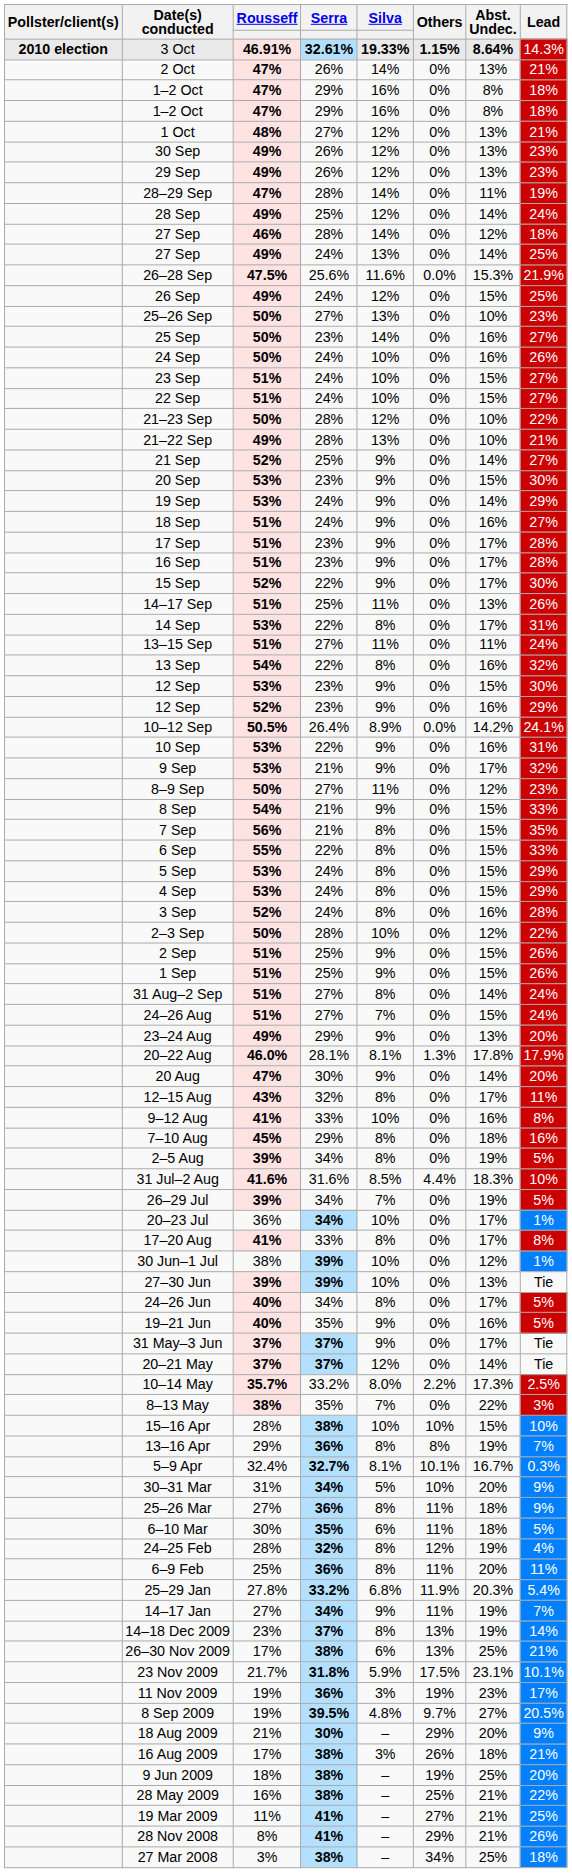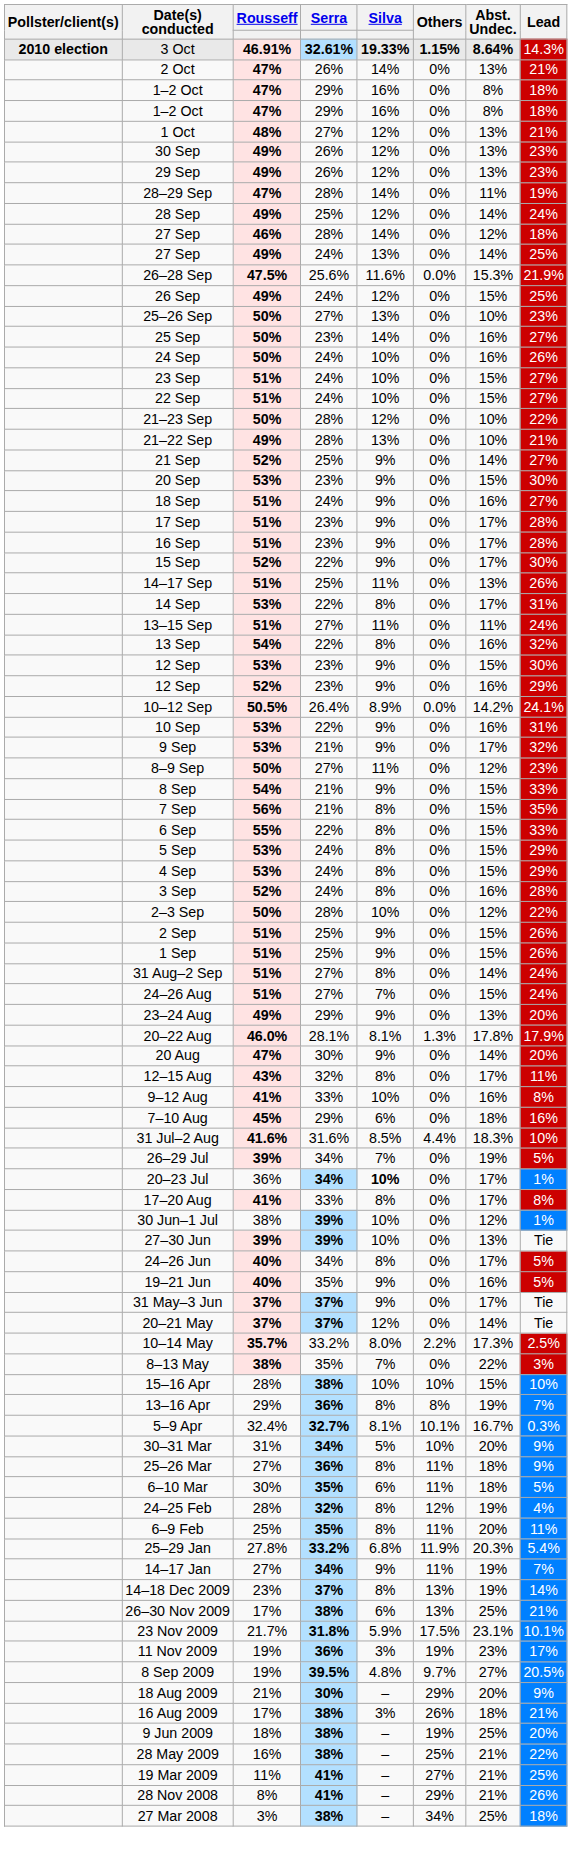- row: (178, 501)
(385, 1138) 8% -> (385, 1118) 6%
- row: (178, 1159)
(385, 1220) normal -> (385, 1179) bold
(329, 1570) 36% -> (329, 1529) 35%
